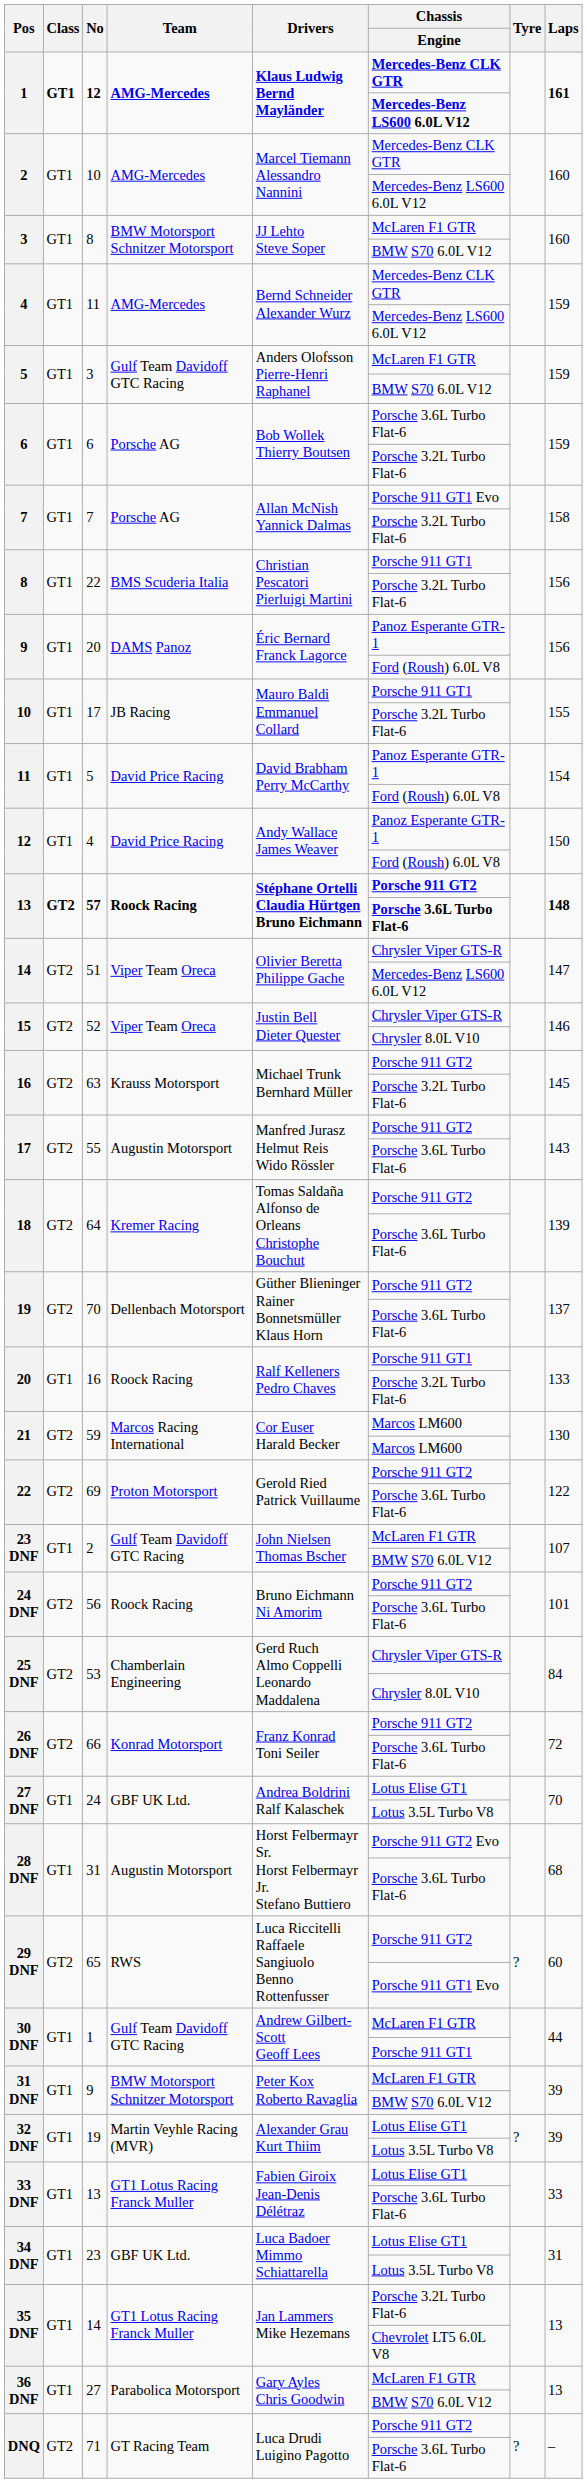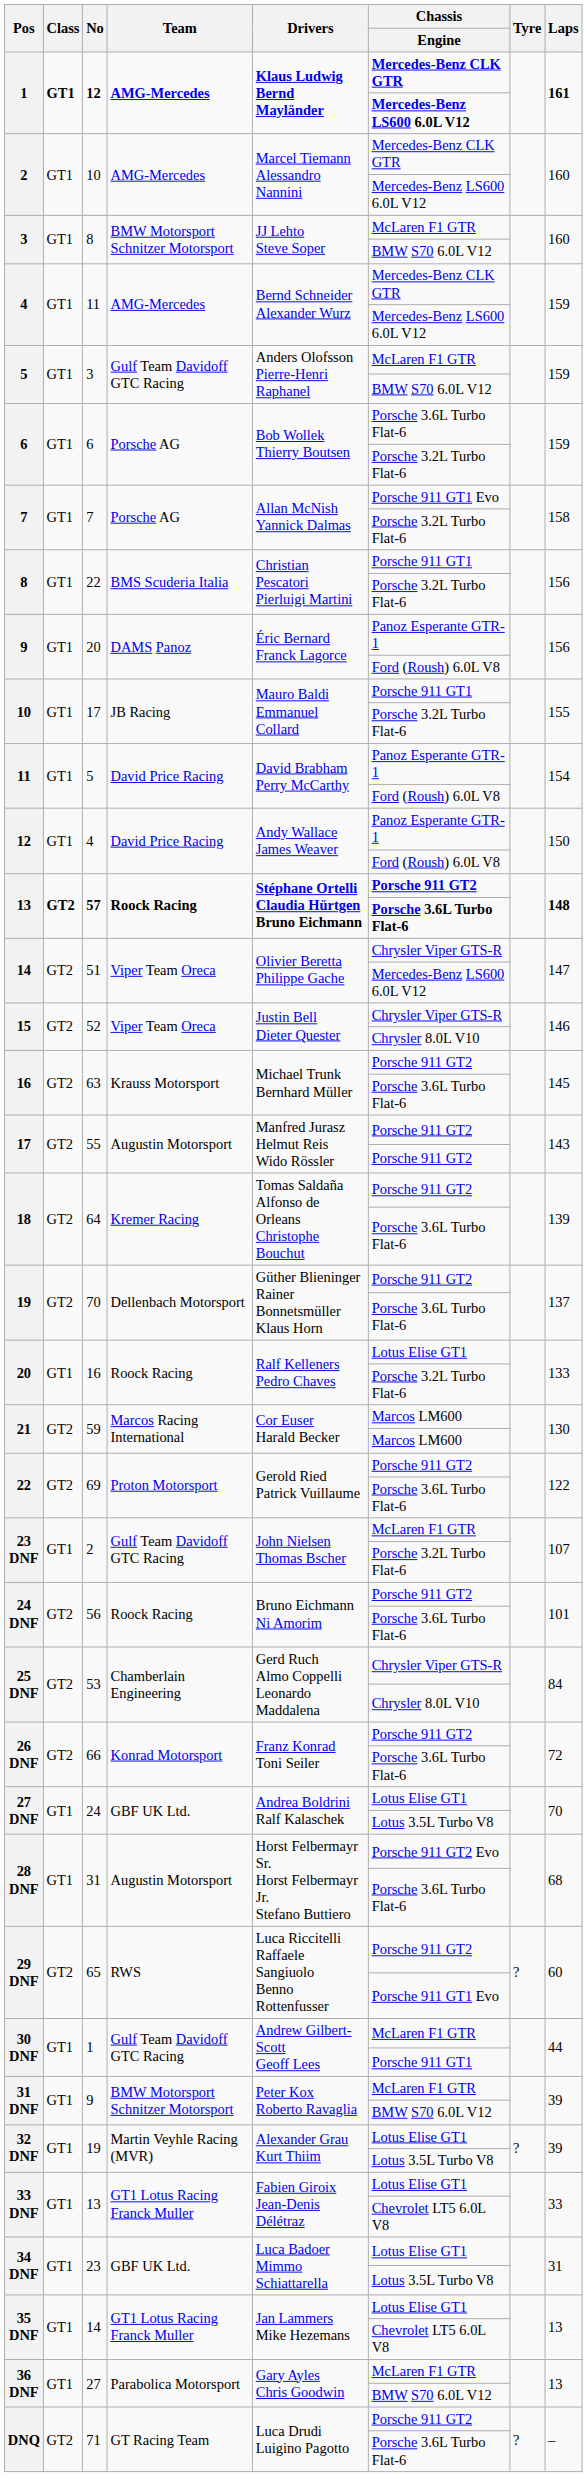(429, 1094) Porsche 3.2L Turbo Flat-6 -> (429, 1094) Porsche 3.6L Turbo Flat-6
(429, 1159) Porsche 3.6L Turbo Flat-6 -> (422, 1158) Porsche 911 GT2
(422, 1359) Porsche 911 GT1 -> (419, 1352) Lotus Elise GT1
(432, 1560) BMW S70 6.0L V12 -> (429, 1561) Porsche 3.2L Turbo Flat-6
(429, 2206) Porsche 3.6L Turbo Flat-6 -> (429, 2216) Chevrolet LT5 6.0L V8
(429, 2305) Porsche 3.2L Turbo Flat-6 -> (419, 2306) Lotus Elise GT1
